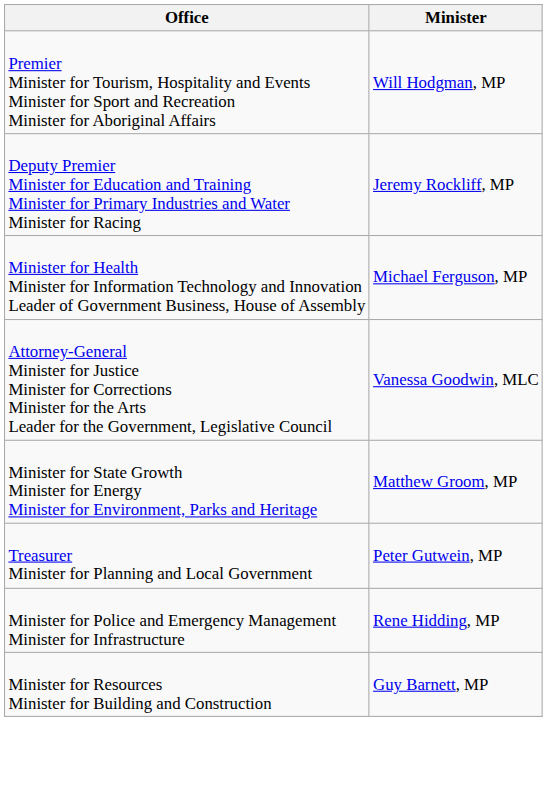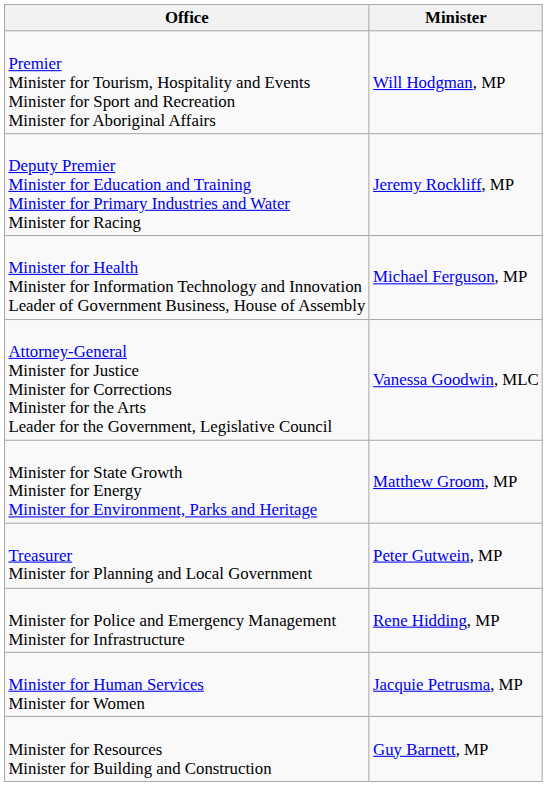+ row: (106, 694)
